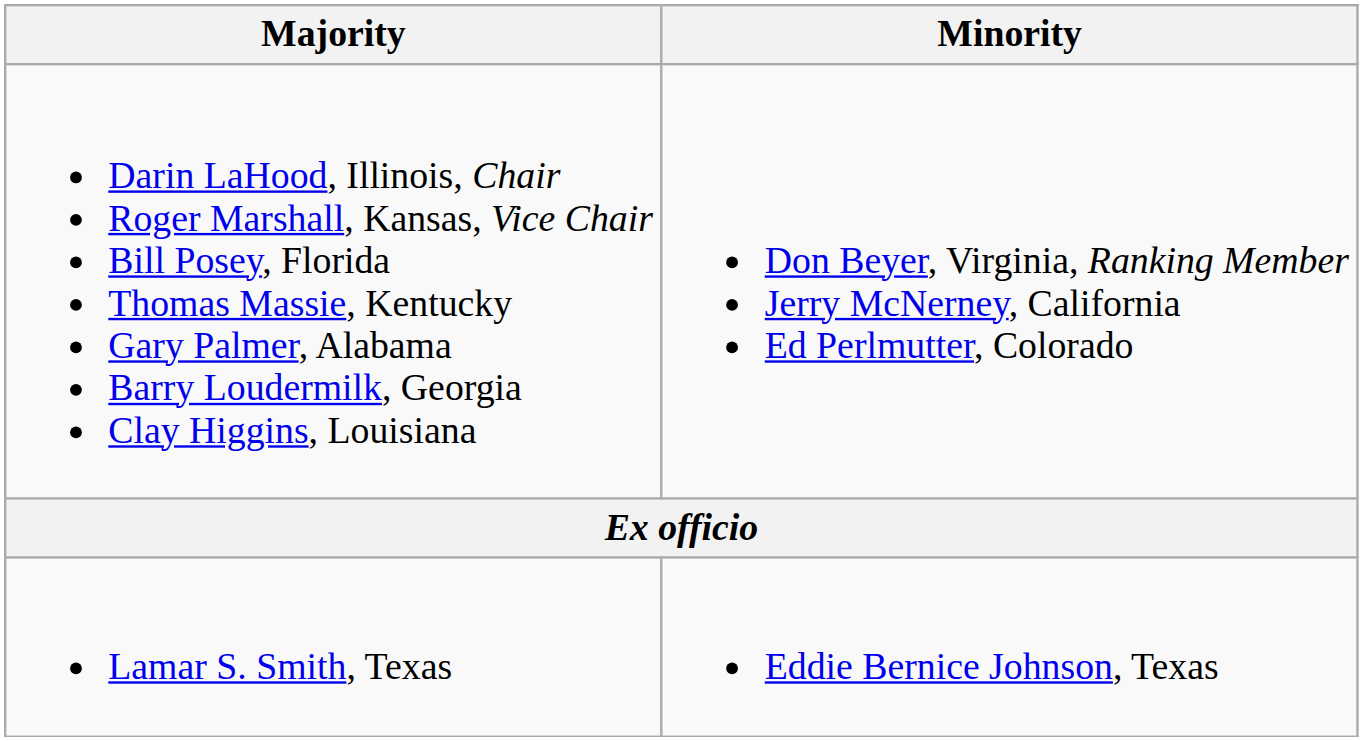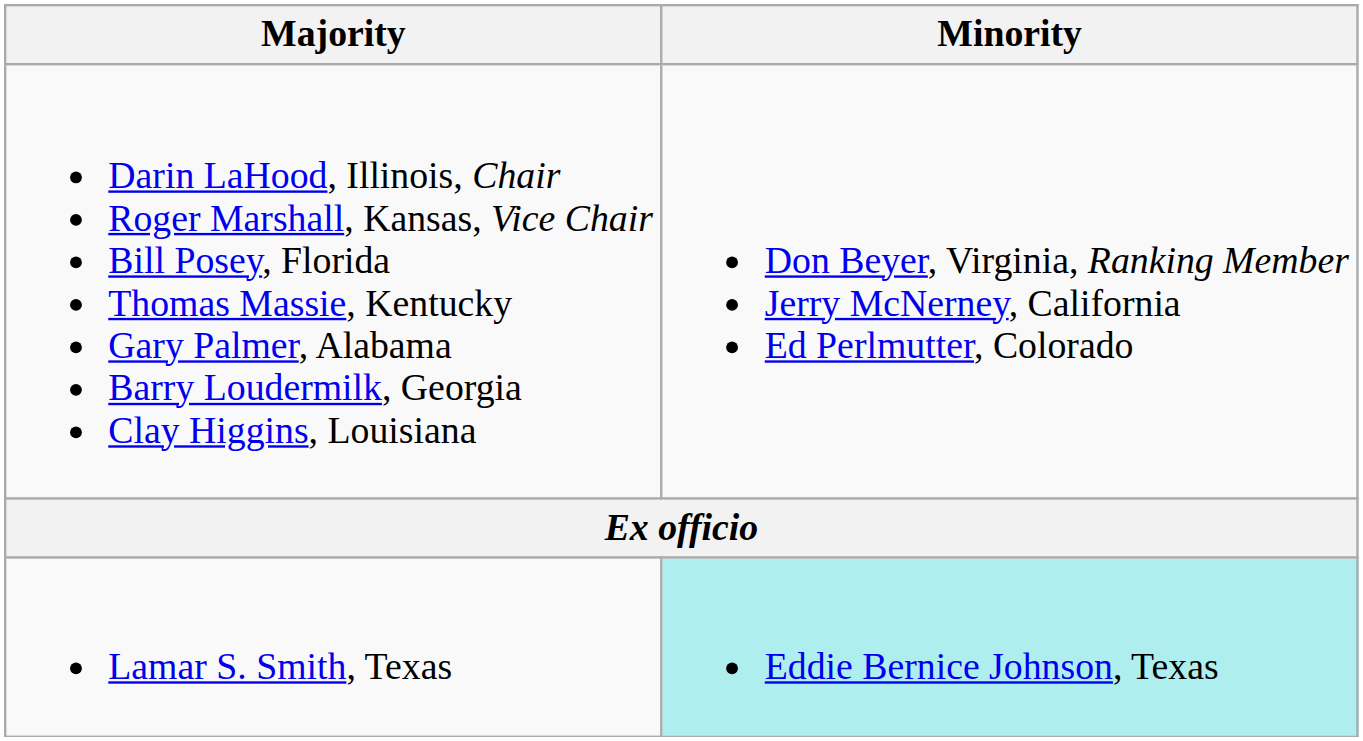(1010, 668) no background -> (1010, 668) paleturquoise background
